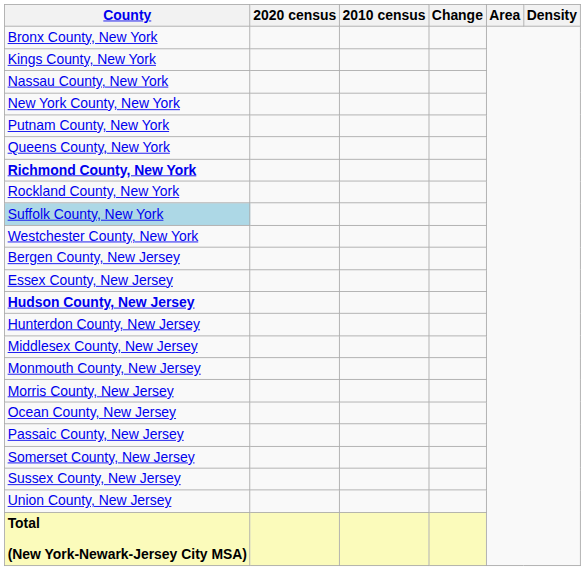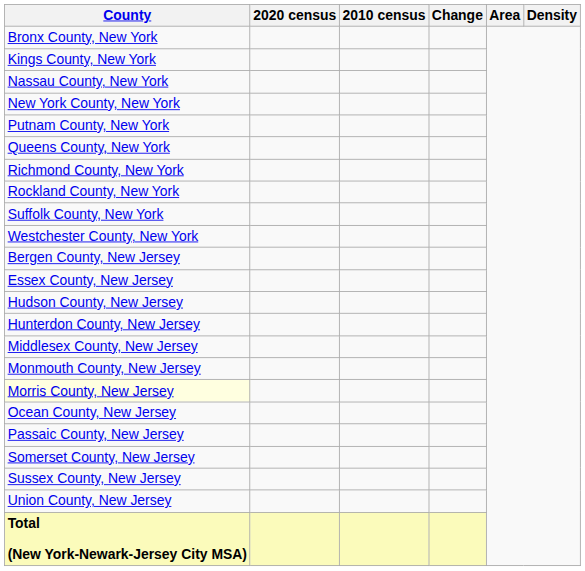(102, 170) bold -> (96, 170) normal
(86, 214) lightblue background -> (86, 214) no background
(101, 302) bold -> (95, 302) normal
(91, 390) no background -> (91, 390) lightyellow background
